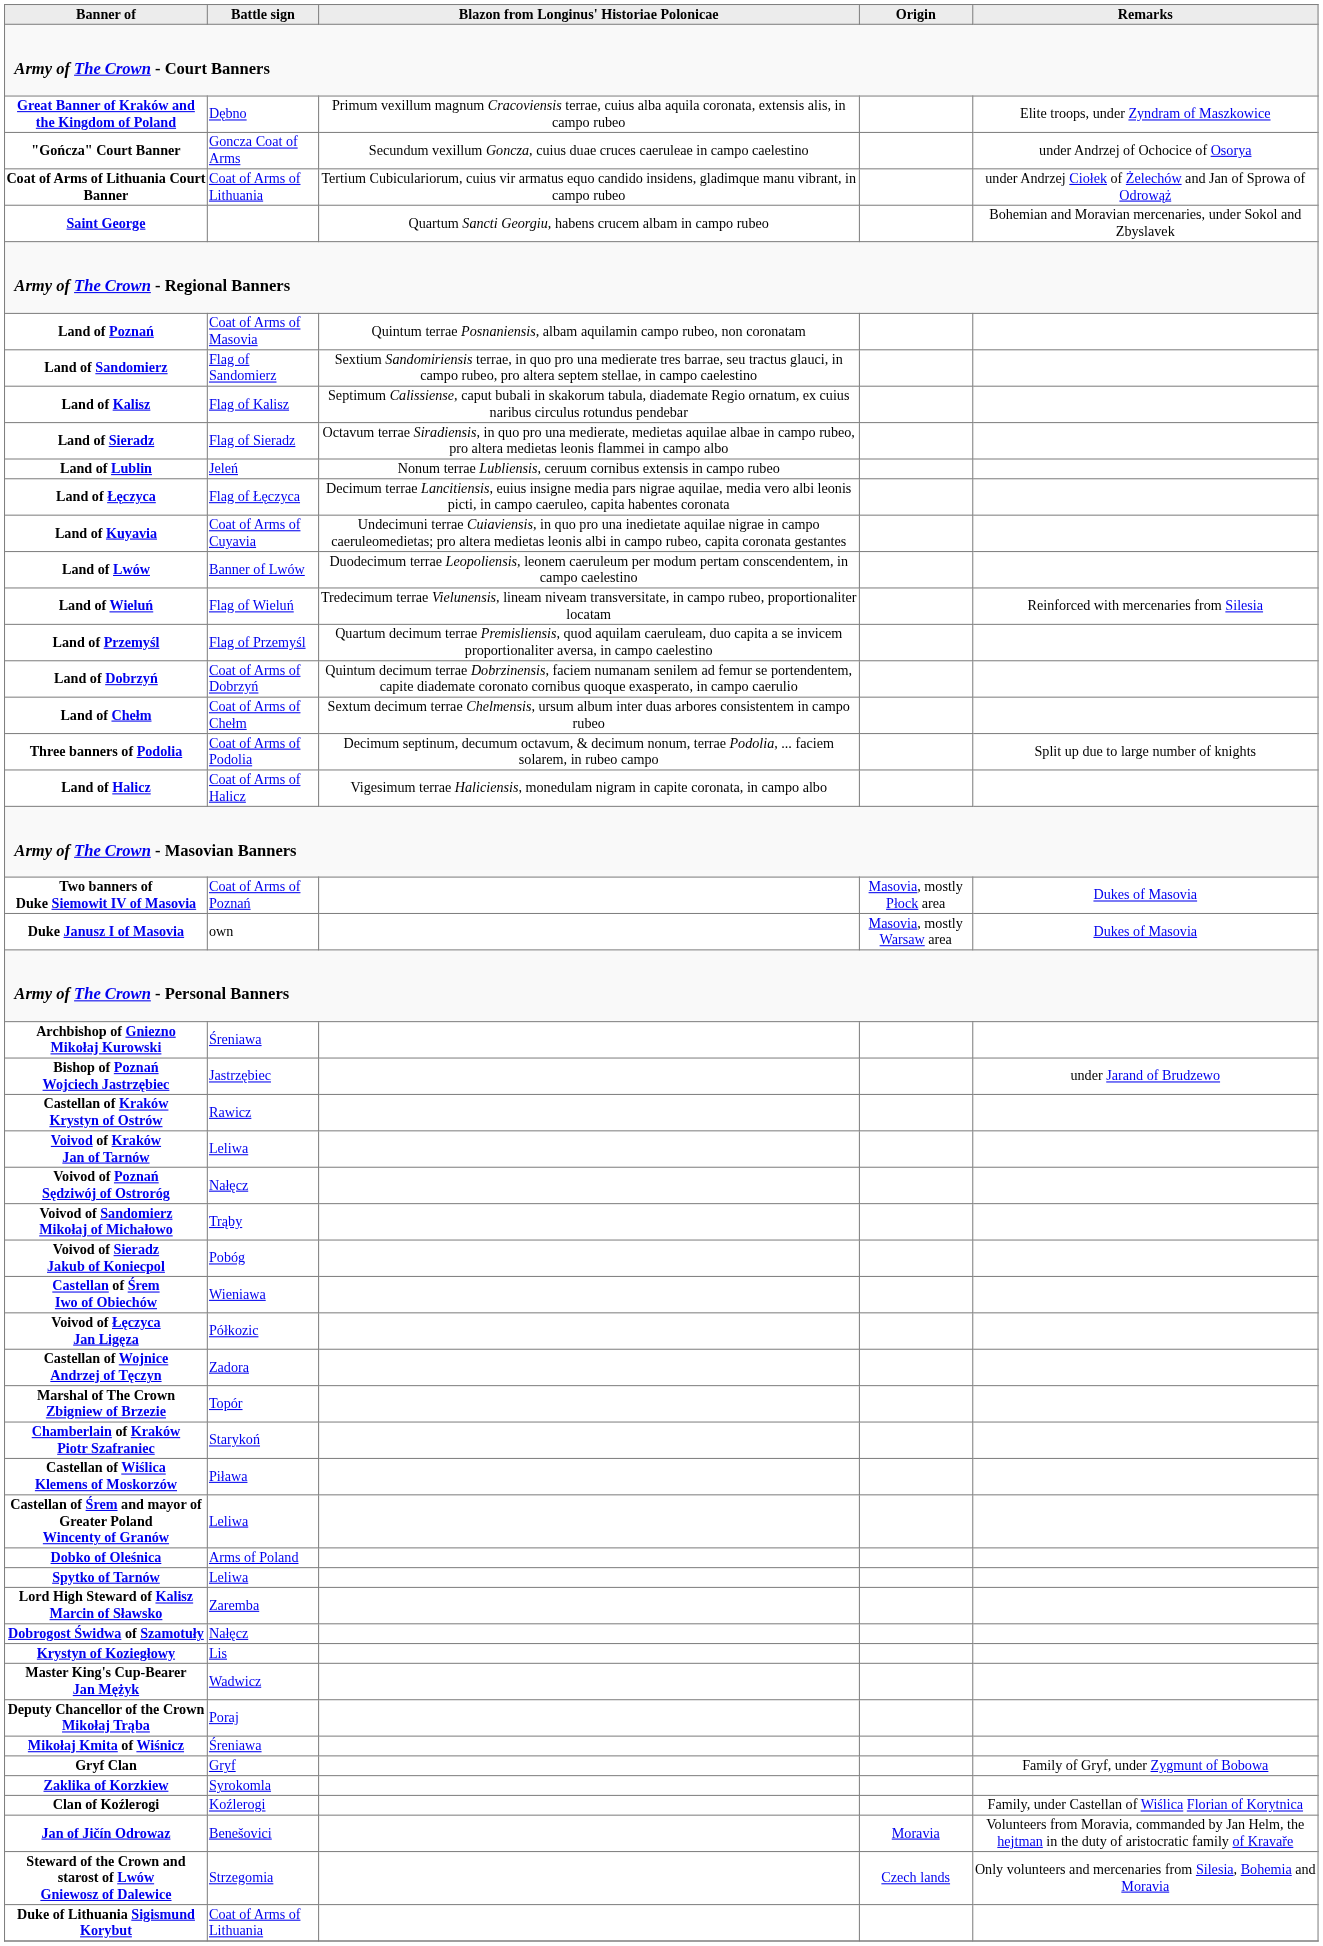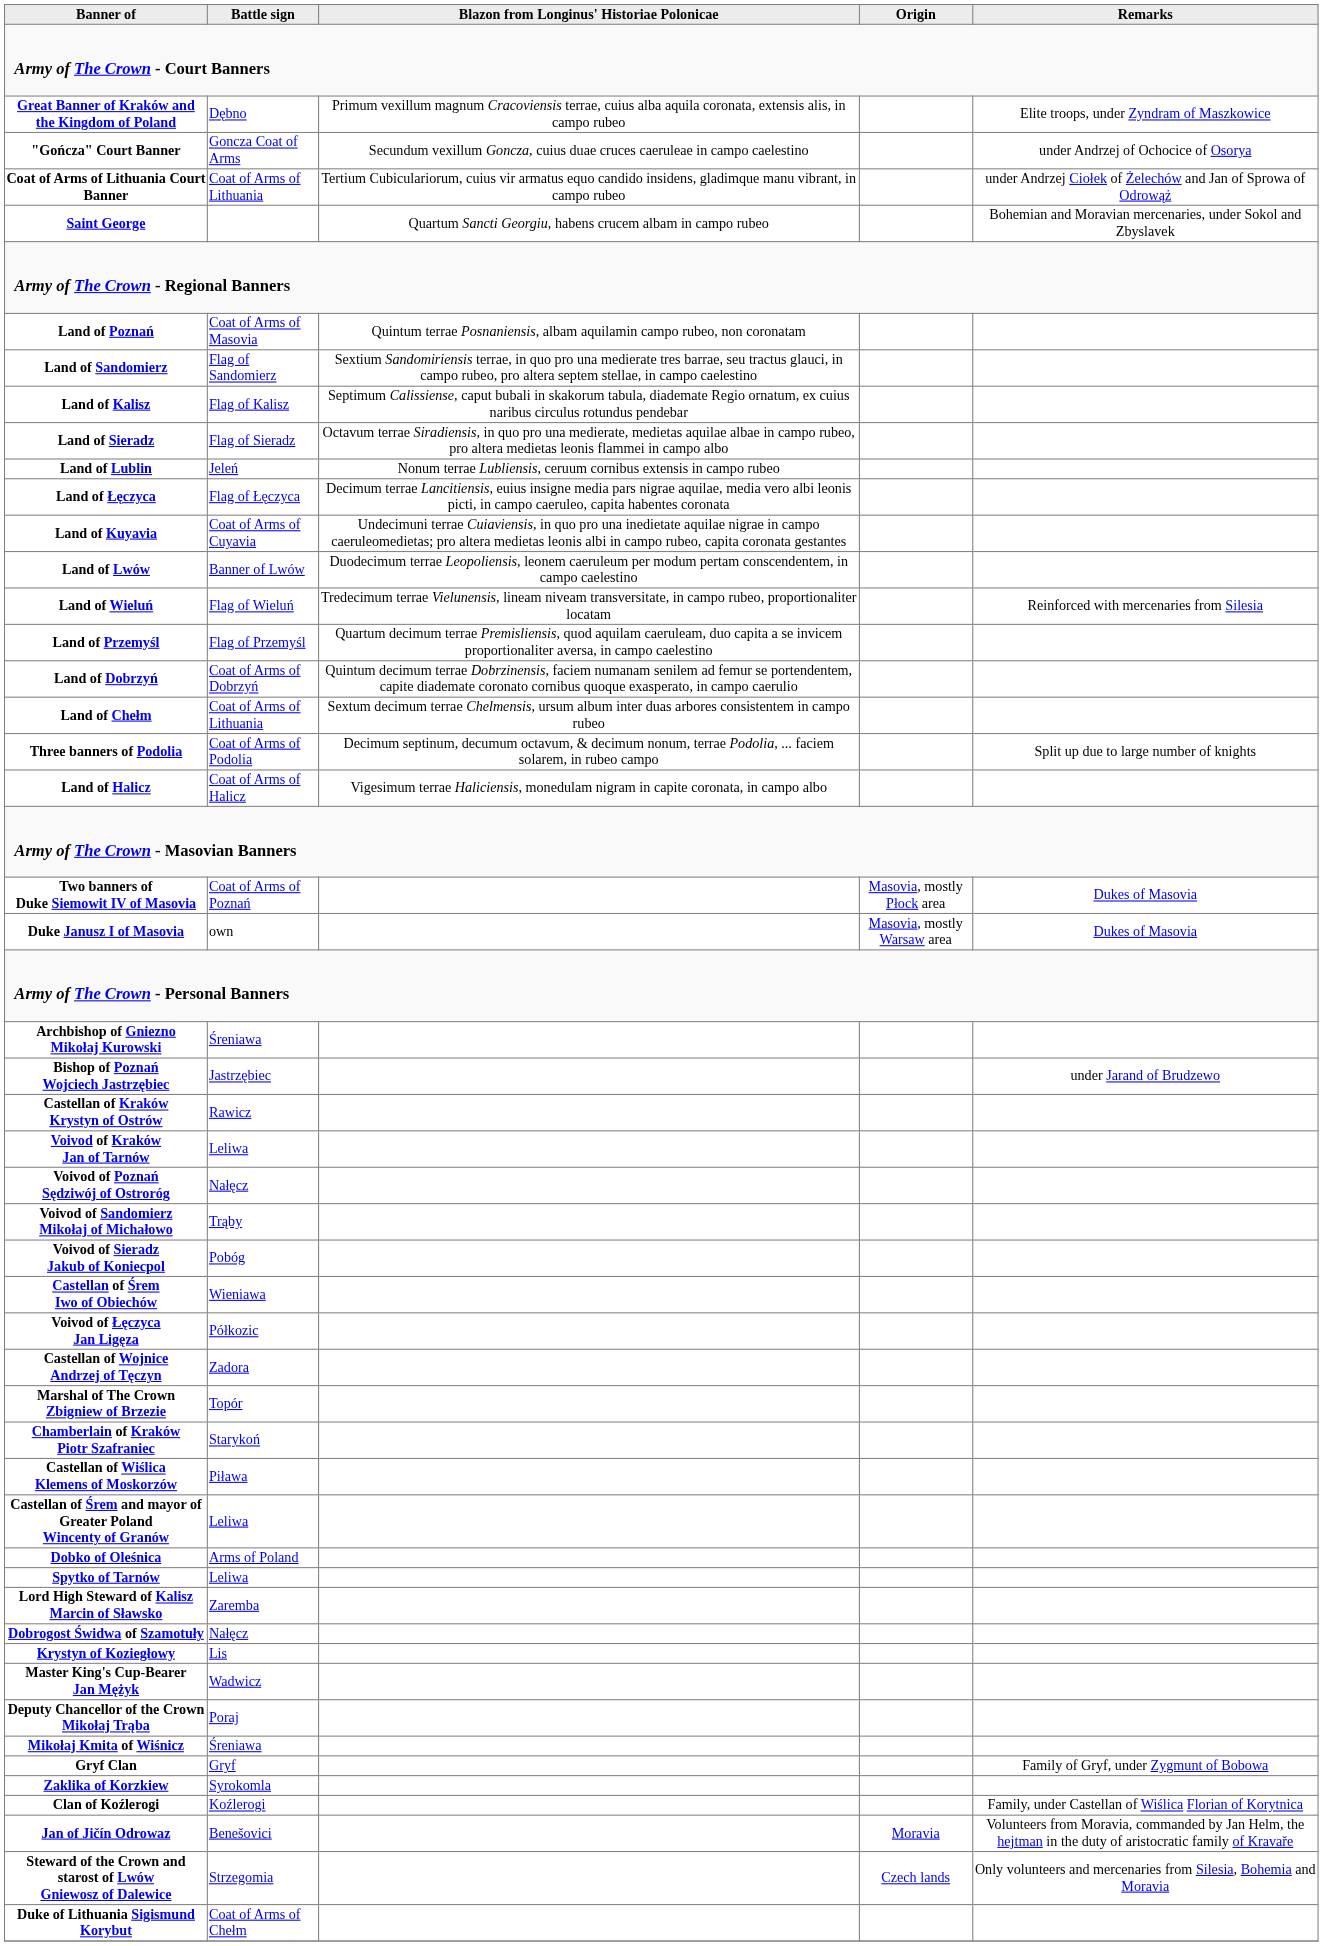(255, 714) Coat of Arms of Chełm -> (255, 714) Coat of Arms of Lithuania
(255, 1923) Coat of Arms of Lithuania -> (255, 1923) Coat of Arms of Chełm
